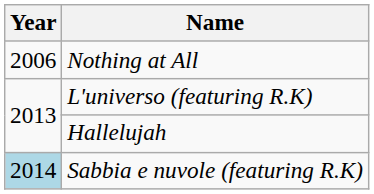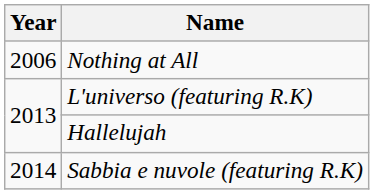(33, 170) lightblue background -> (33, 170) no background
